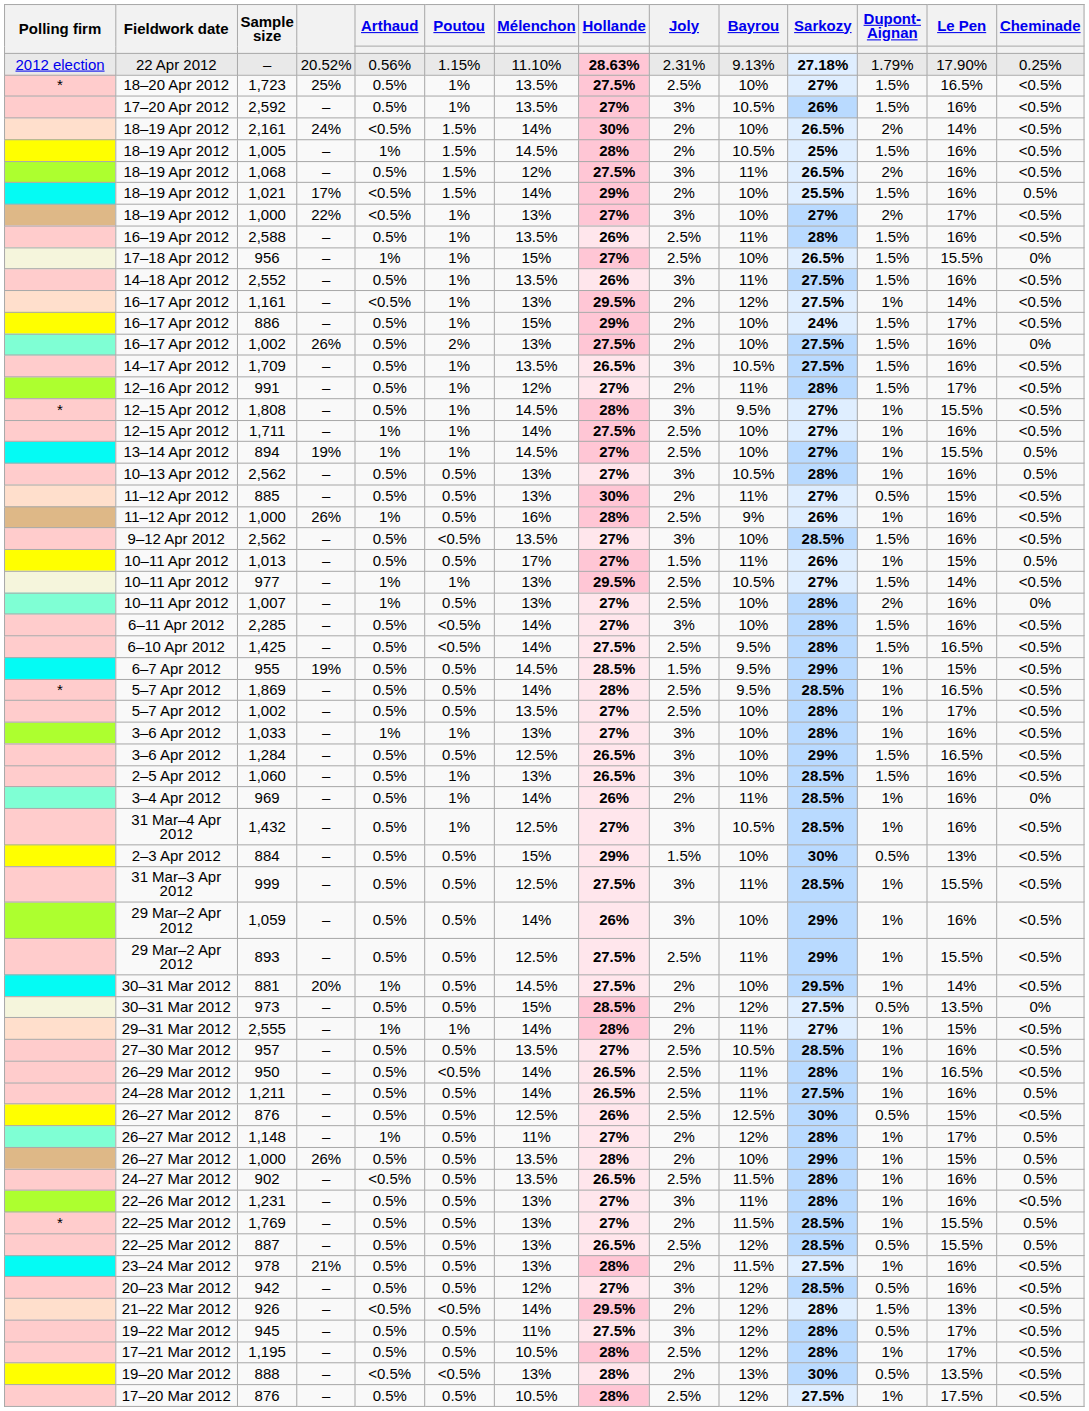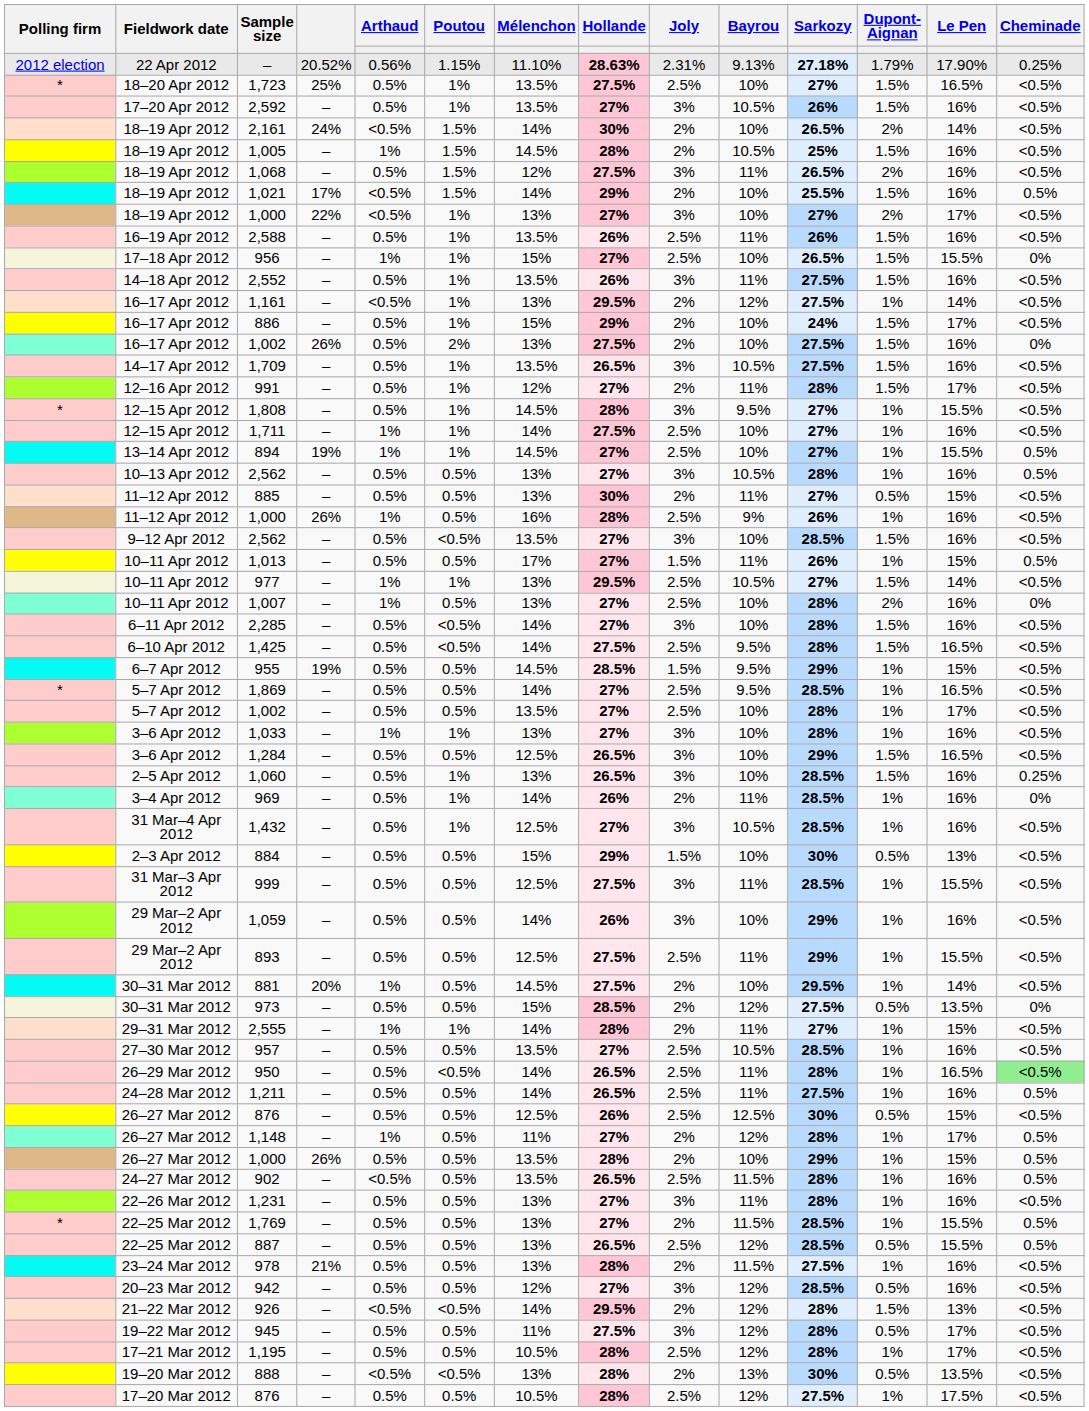(823, 237) 28% -> (823, 237) 26%
(614, 690) 28% -> (614, 690) 27%
(1040, 776) <0.5% -> (1040, 776) 0.25%
(1040, 1072) no background -> (1040, 1072) lightgreen background
